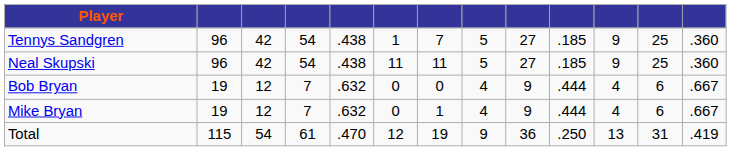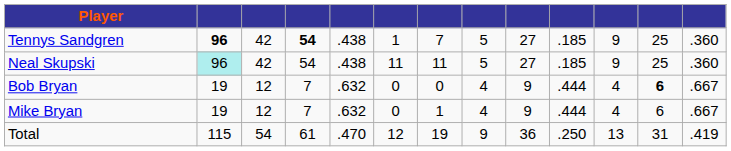(219, 39) normal -> (219, 39) bold
(307, 39) normal -> (307, 39) bold
(219, 63) no background -> (219, 63) paleturquoise background
(660, 87) normal -> (660, 87) bold
